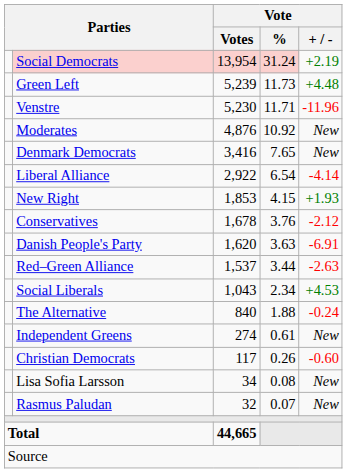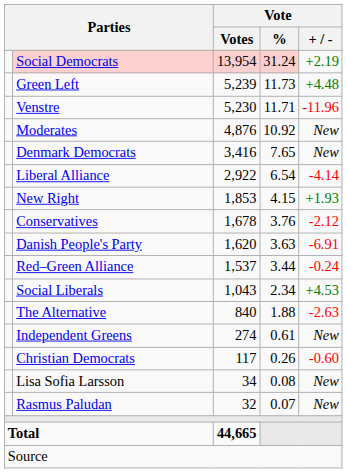(324, 267) -2.63 -> (324, 267) -0.24
(324, 312) -0.24 -> (324, 312) -2.63
